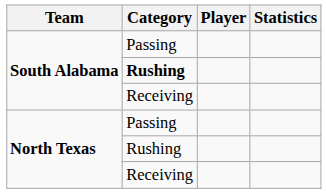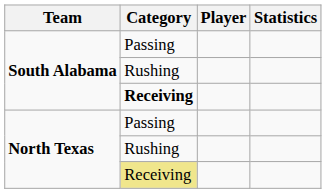(156, 70) bold -> (152, 70) normal
(160, 96) normal -> (159, 96) bold
(160, 174) no background -> (158, 174) khaki background
